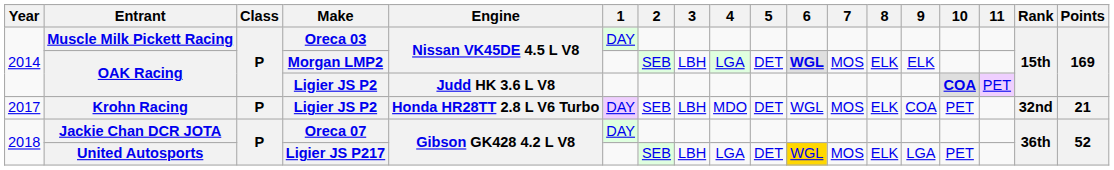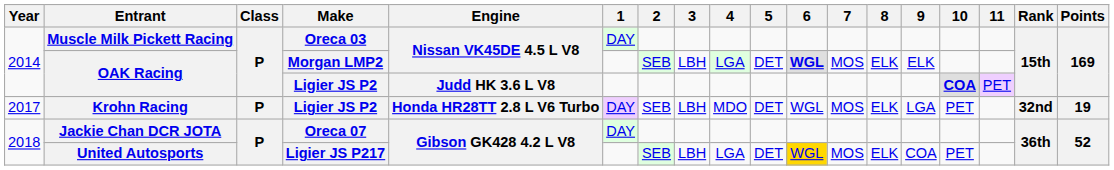(921, 107) COA -> (921, 107) LGA
(1083, 107) 21 -> (1083, 107) 19
(921, 153) LGA -> (921, 153) COA
